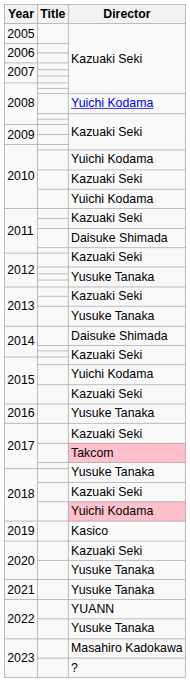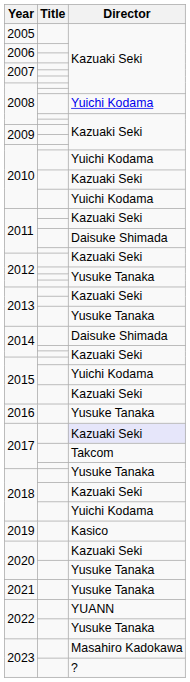(107, 433) no background -> (107, 433) lavender background
(92, 452) pink background -> (92, 452) no background
(112, 511) pink background -> (112, 511) no background
